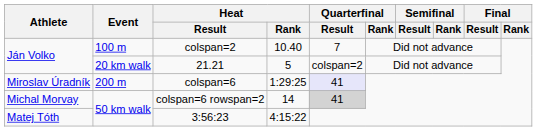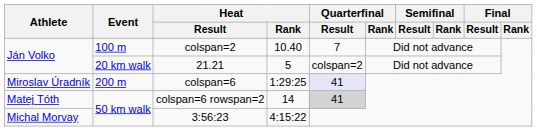(43, 100) Michal Morvay -> (33, 100) Matej Tóth
(33, 118) Matej Tóth -> (43, 118) Michal Morvay
